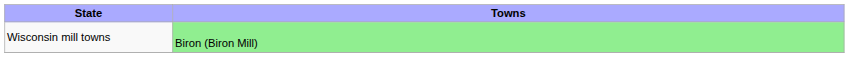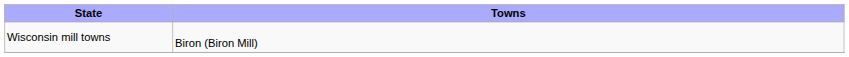(216, 43) lightgreen background -> (216, 43) no background
